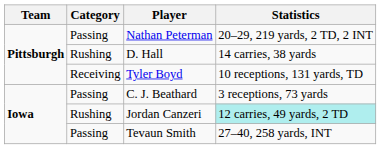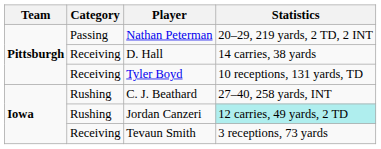(91, 54) Rushing -> (95, 54) Receiving
(89, 94) Passing -> (91, 94) Rushing
(273, 94) 3 receptions, 73 yards -> (275, 94) 27–40, 258 yards, INT
(89, 133) Passing -> (95, 133) Receiving
(275, 133) 27–40, 258 yards, INT -> (273, 133) 3 receptions, 73 yards
